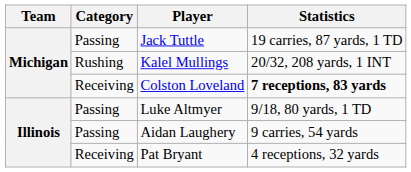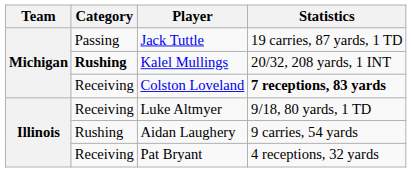(99, 62) normal -> (101, 62) bold
(97, 108) Passing -> (104, 108) Receiving
(97, 132) Passing -> (99, 132) Rushing
